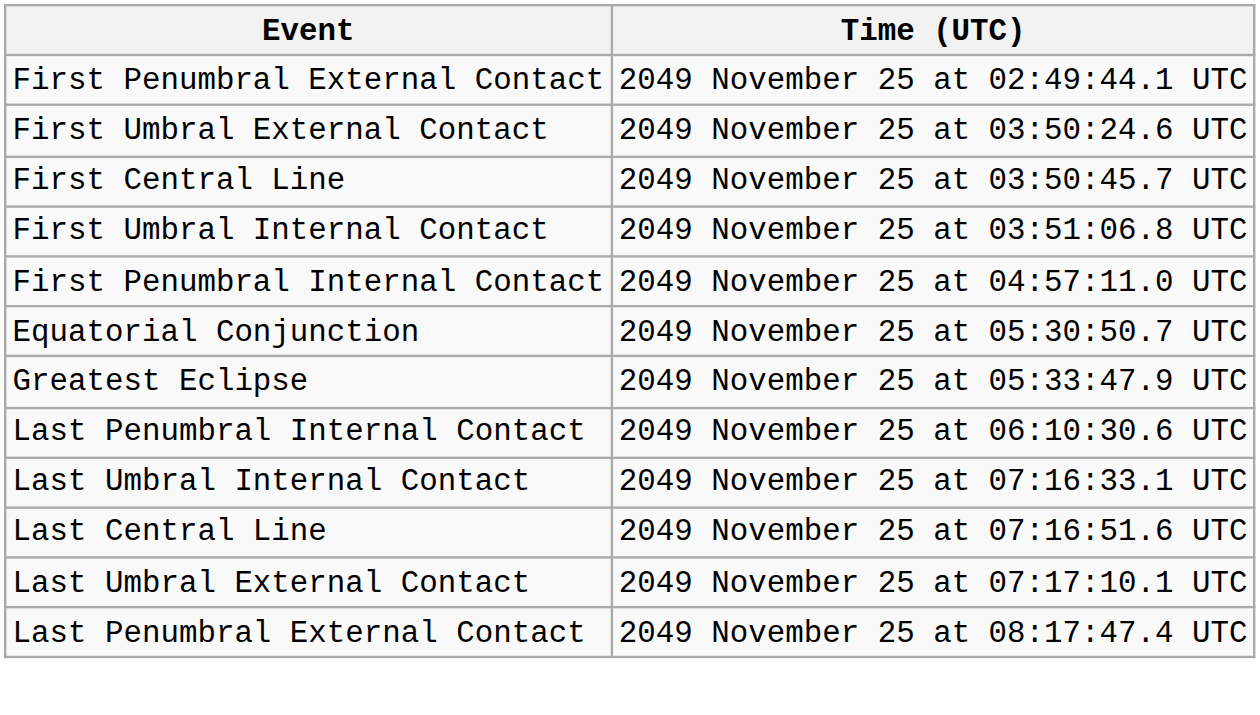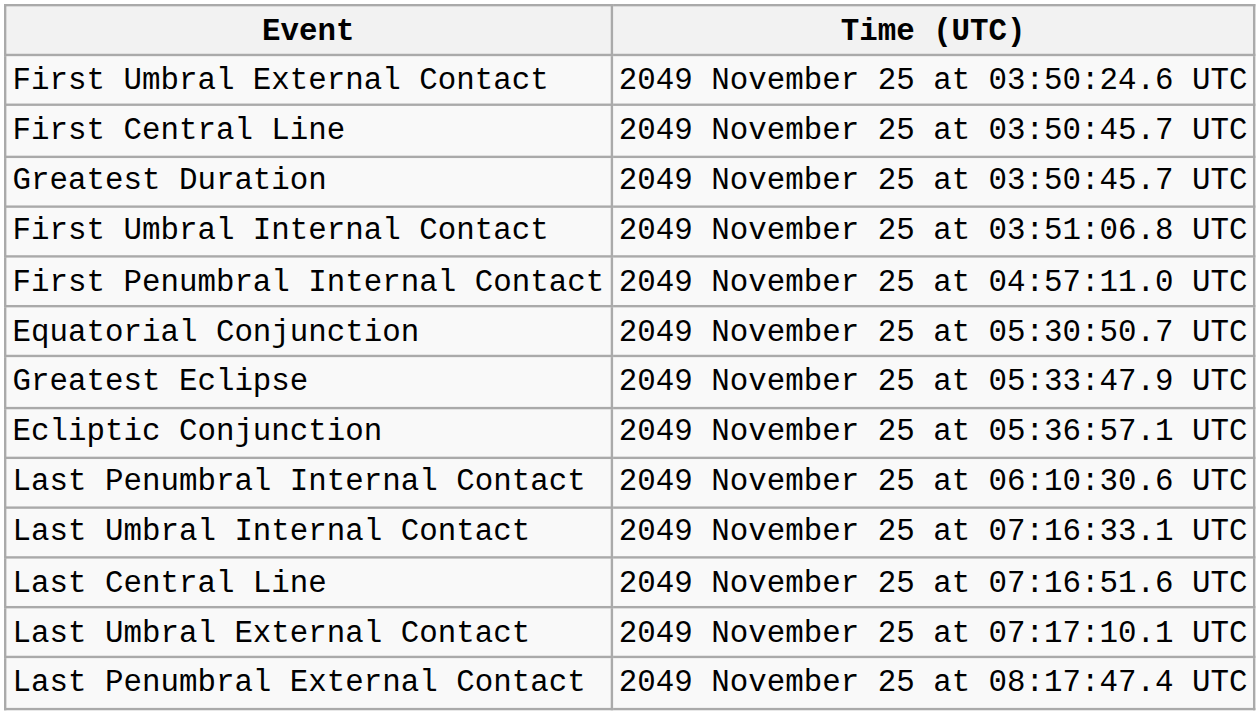- row: (308, 81)
+ row: (170, 181)
+ row: (197, 432)
